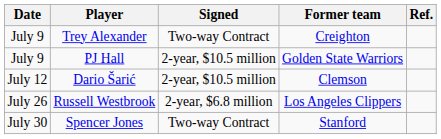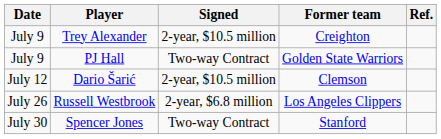(219, 36) Two-way Contract -> (219, 36) 2-year, $10.5 million
(219, 58) 2-year, $10.5 million -> (219, 58) Two-way Contract
